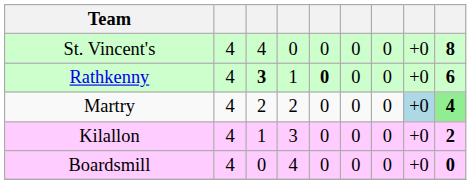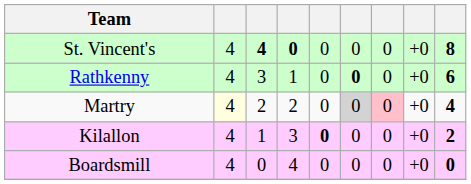(262, 48) normal -> (262, 48) bold
(293, 48) normal -> (293, 48) bold
(262, 77) bold -> (262, 77) normal
(324, 77) bold -> (324, 77) normal
(356, 77) normal -> (356, 77) bold
(230, 106) no background -> (230, 106) lightyellow background
(356, 106) no background -> (356, 106) lightgrey background
(387, 106) no background -> (387, 106) pink background
(419, 106) lightblue background -> (419, 106) no background
(450, 106) lightgreen background -> (450, 106) no background
(324, 135) normal -> (324, 135) bold
